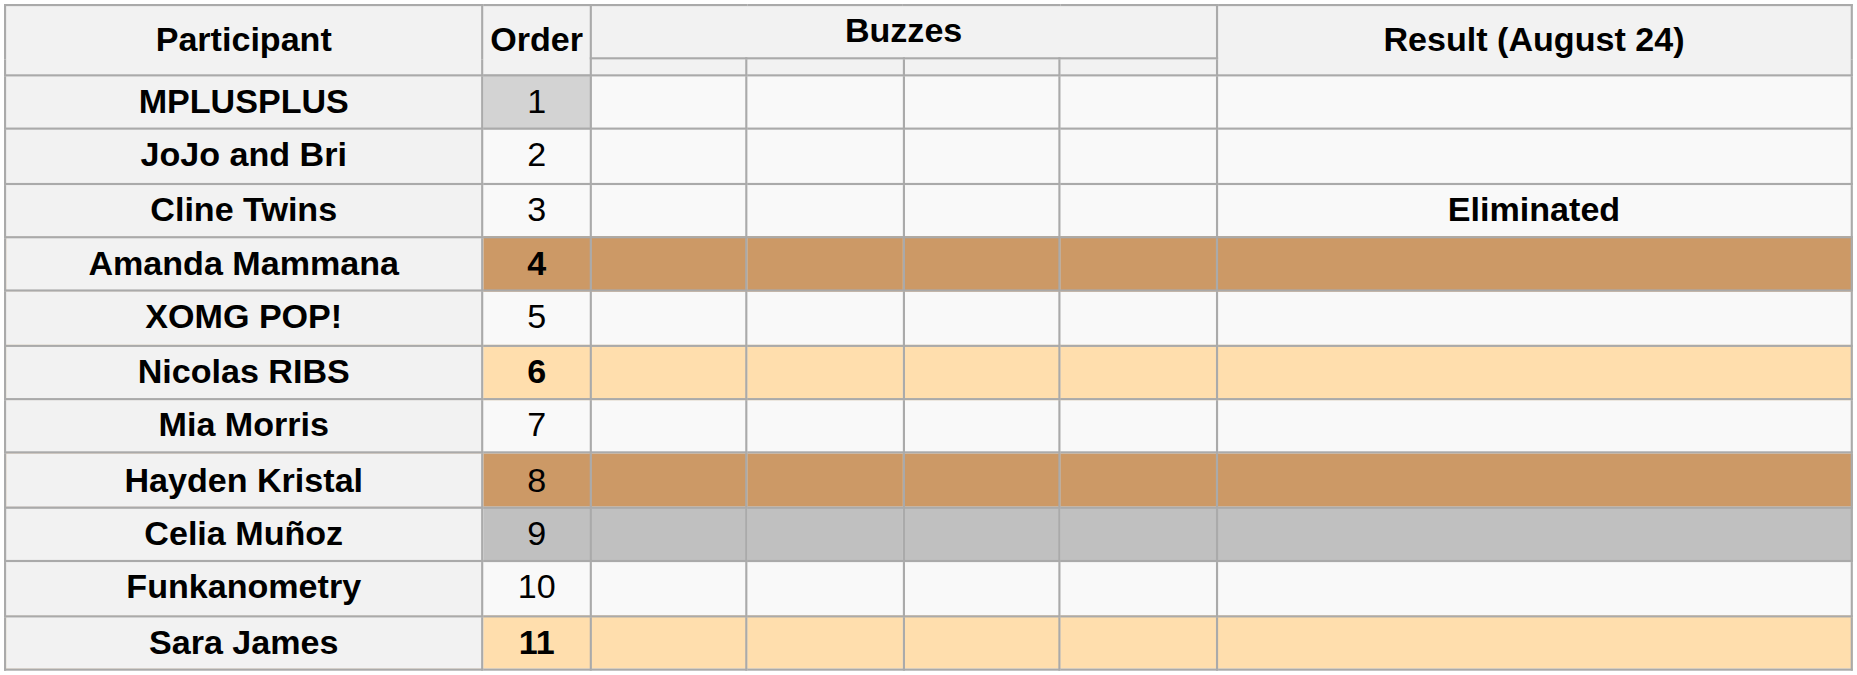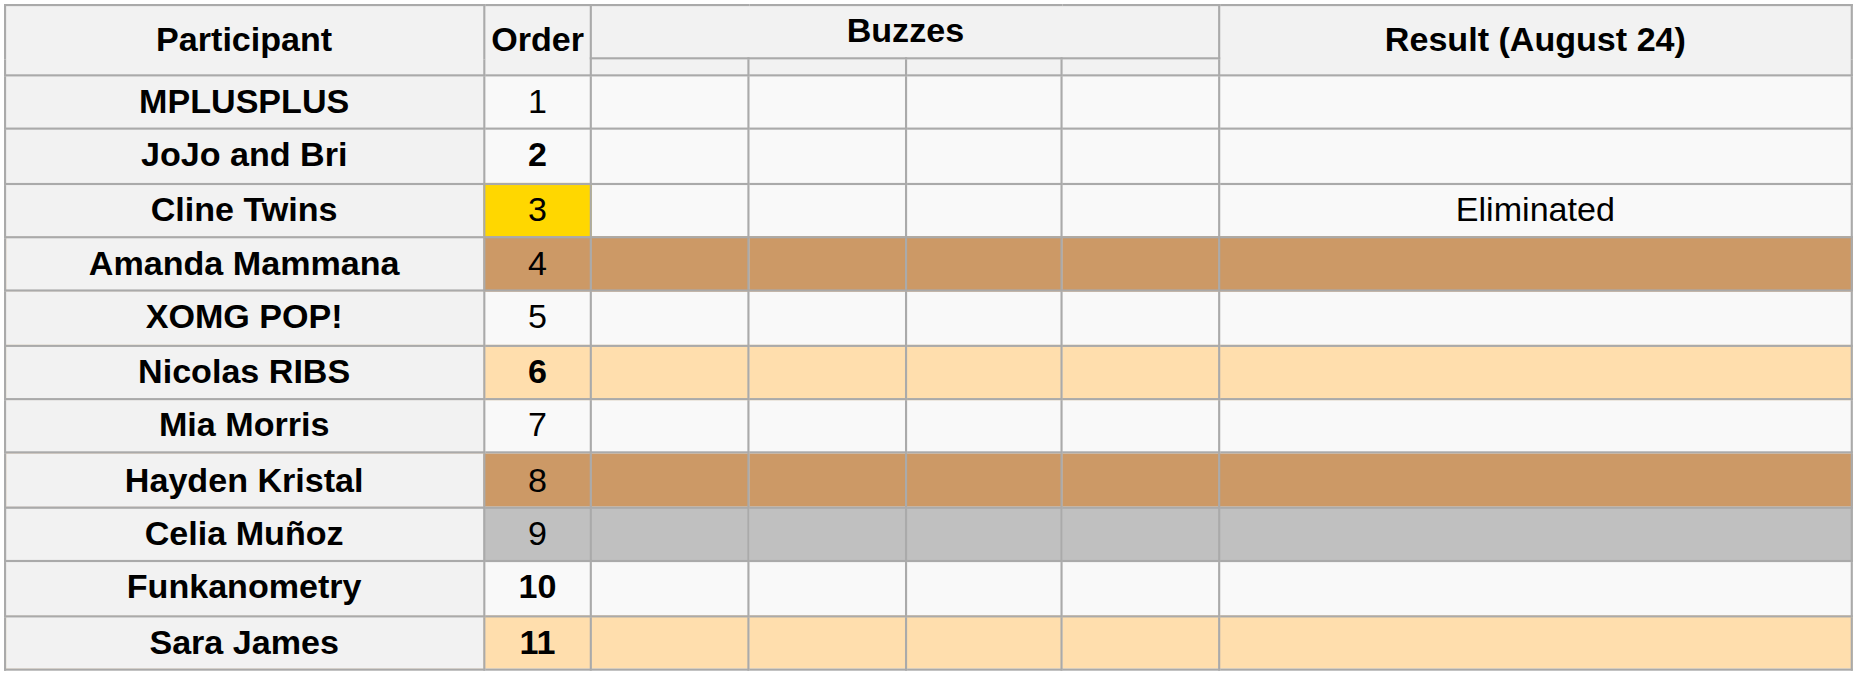(537, 101) lightgrey background -> (538, 101) no background
(537, 155) normal -> (538, 155) bold
(537, 209) no background -> (538, 209) gold background
(1534, 209) bold -> (1535, 209) normal
(537, 263) bold -> (538, 263) normal
(537, 587) normal -> (538, 587) bold
